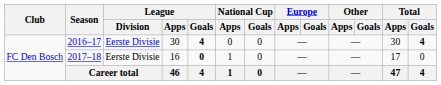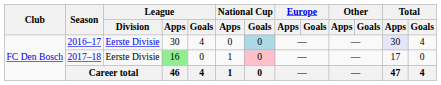(202, 42) bold -> (202, 42) normal
(260, 42) no background -> (260, 42) lightblue background
(395, 42) no background -> (395, 42) lavender background
(422, 42) bold -> (422, 42) normal
(175, 57) no background -> (175, 57) lightgreen background
(202, 57) bold -> (202, 57) normal
(260, 57) no background -> (260, 57) pink background
